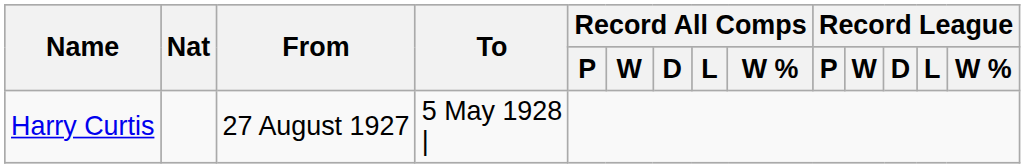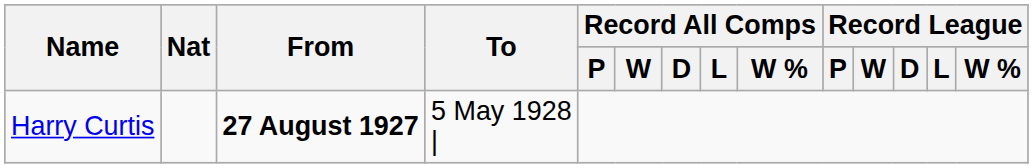(316, 126) normal -> (321, 126) bold
